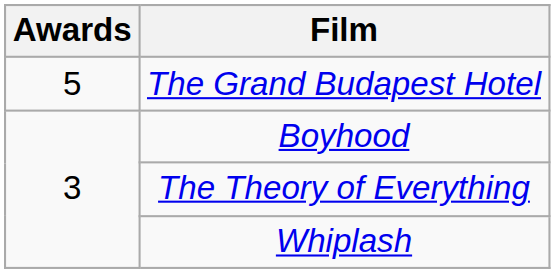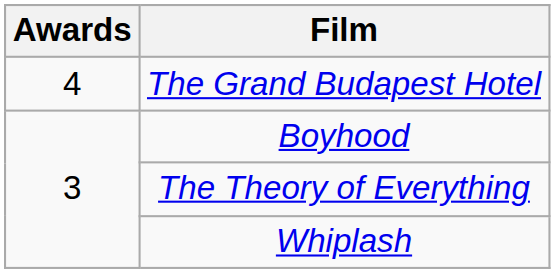(72, 83) 5 -> (72, 83) 4
